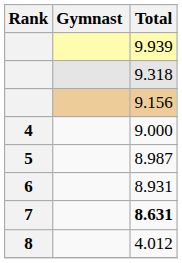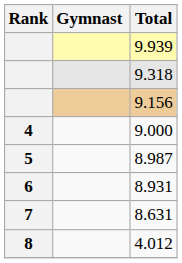(154, 215) bold -> (154, 215) normal
